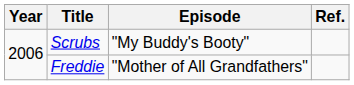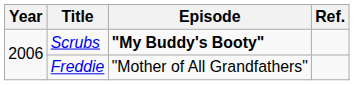(180, 42) normal -> (188, 42) bold
